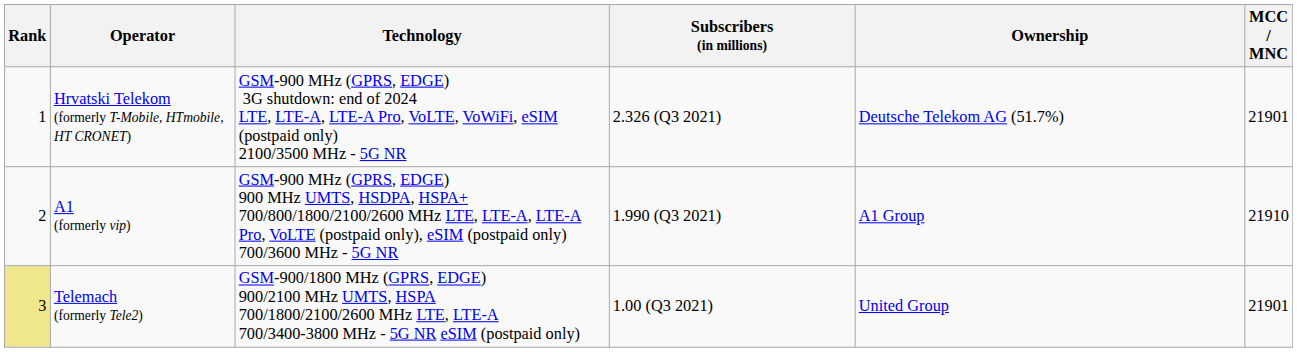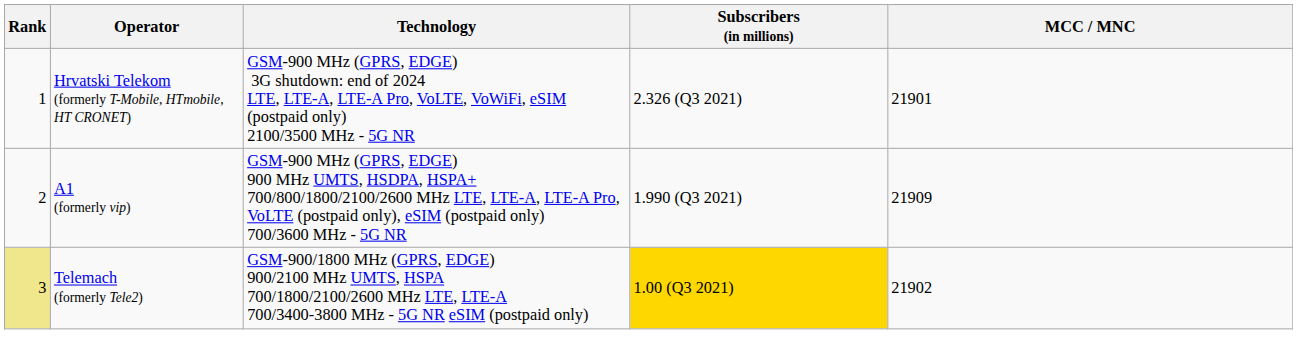- column: (1050, 35)
(1269, 216) 21910 -> (912, 197) 21909
(663, 306) no background -> (684, 287) gold background
(1269, 306) 21901 -> (912, 287) 21902
